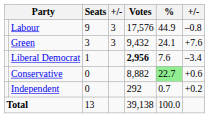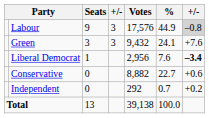(193, 27) no background -> (193, 27) lightgrey background
(138, 58) bold -> (138, 58) normal
(193, 58) normal -> (193, 58) bold
(167, 74) lightgreen background -> (167, 74) no background
